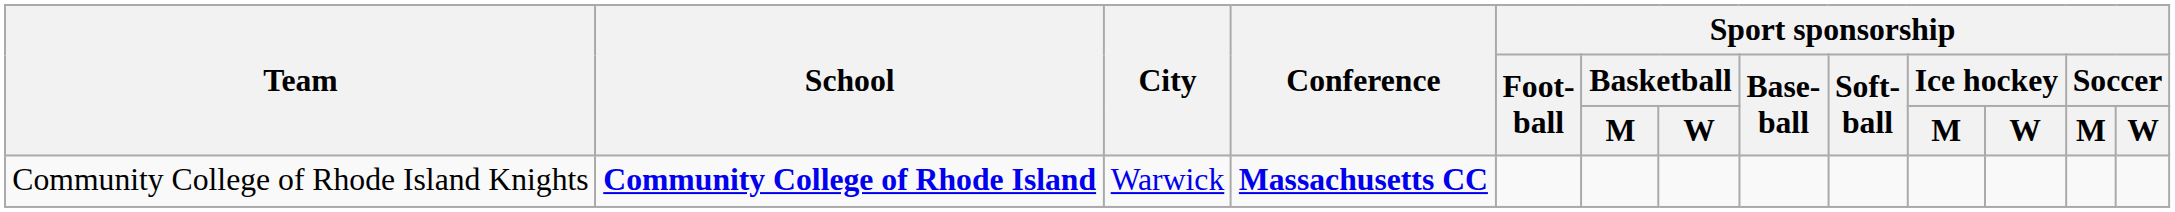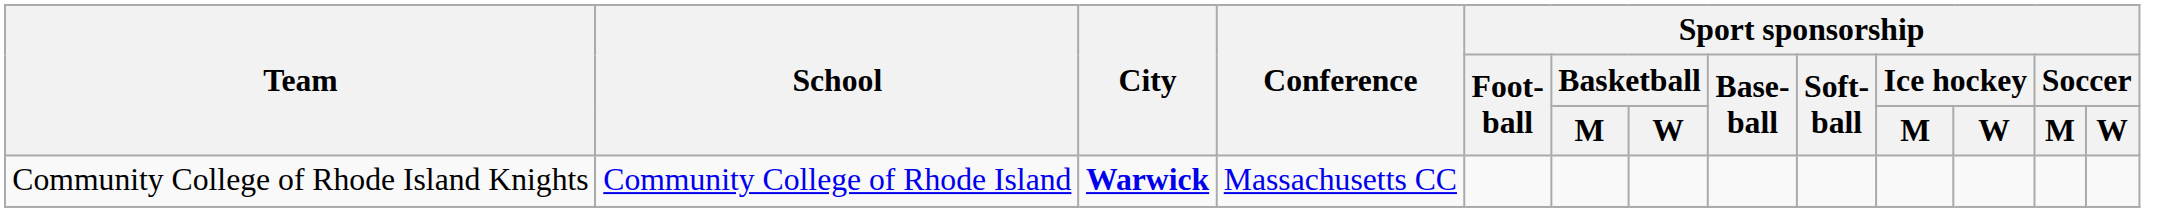(850, 180) bold -> (837, 180) normal
(1167, 180) normal -> (1148, 180) bold
(1363, 180) bold -> (1340, 180) normal
